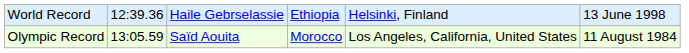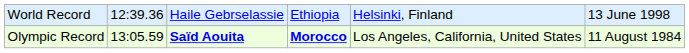(205, 36) normal -> (207, 36) bold
(316, 36) normal -> (319, 36) bold
